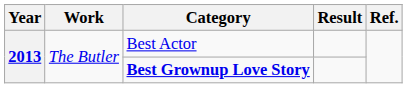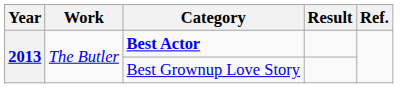(162, 43) normal -> (163, 43) bold
(218, 69) bold -> (213, 69) normal
